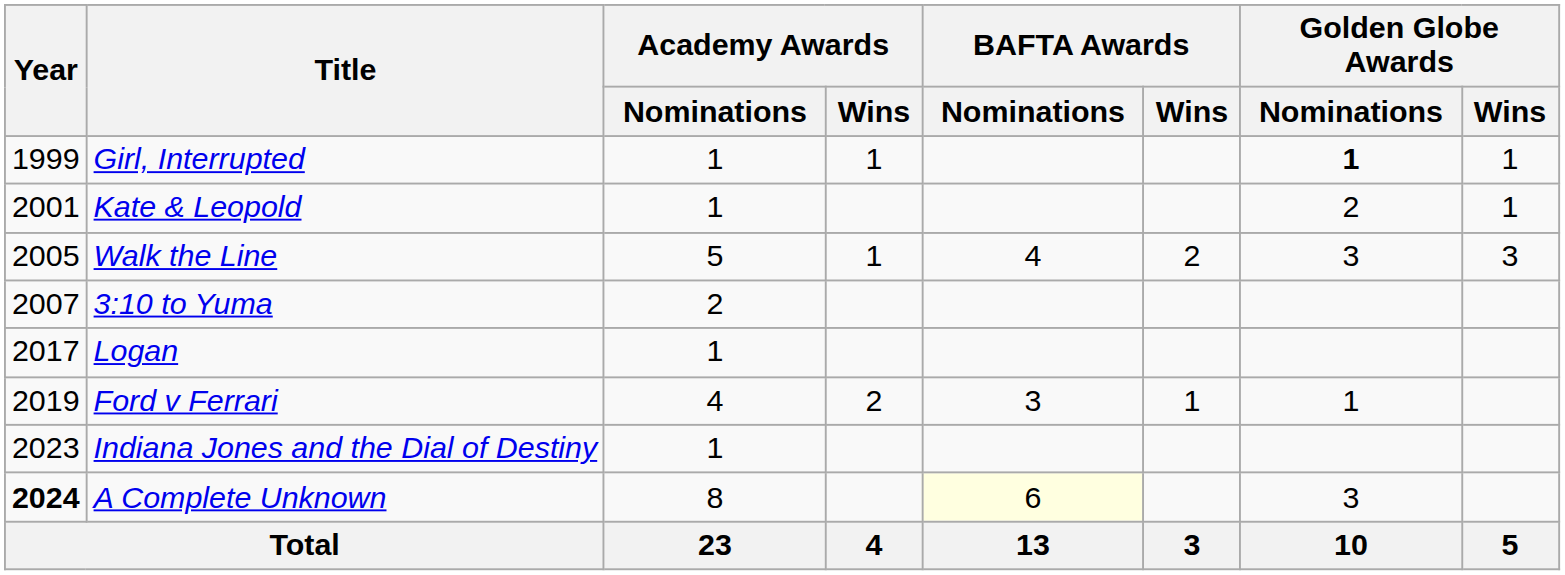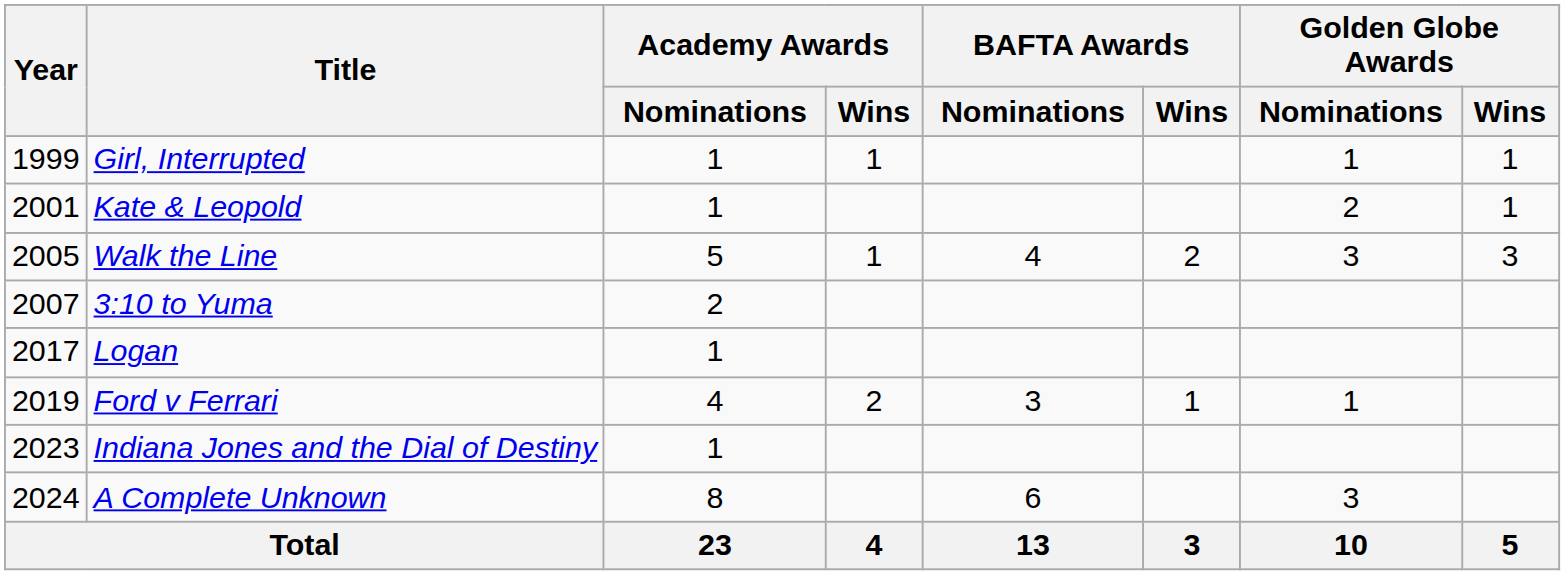(1351, 159) bold -> (1351, 159) normal
(46, 496) bold -> (46, 496) normal
(1033, 496) lightyellow background -> (1033, 496) no background
